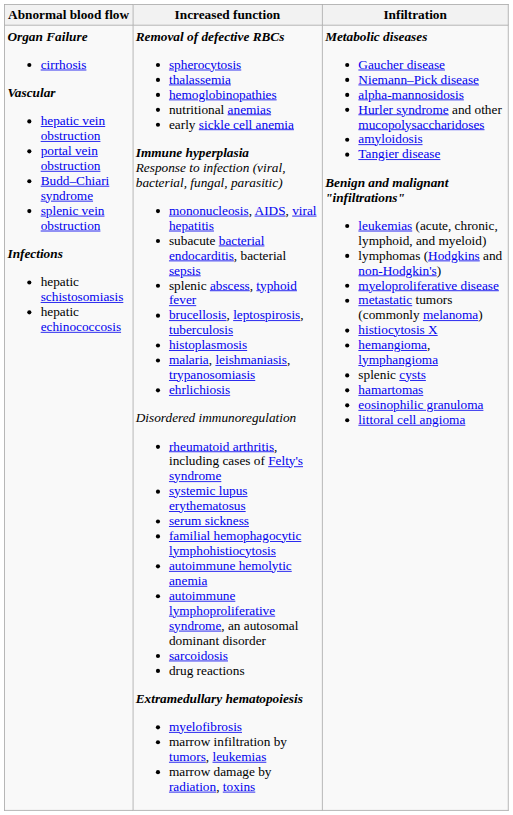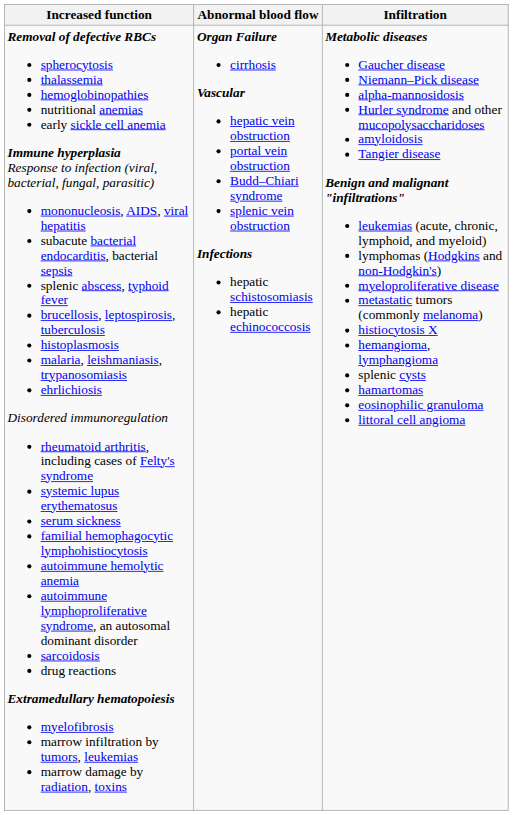columns swapped: (227, 15) <-> (69, 15)
